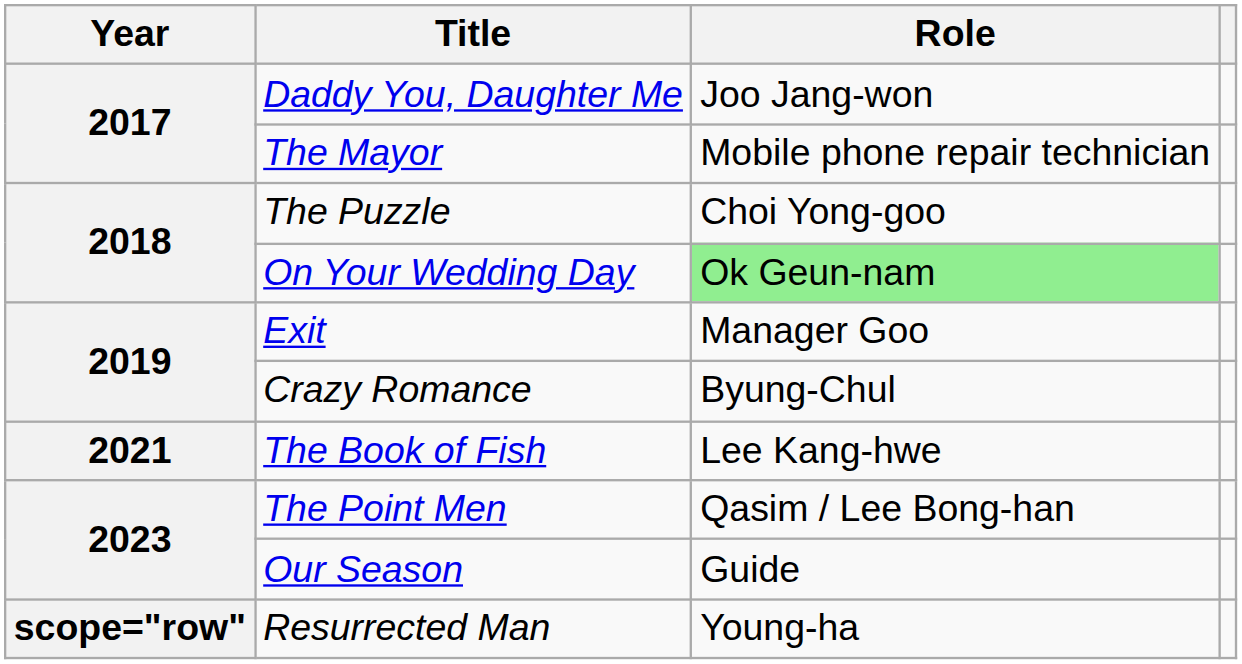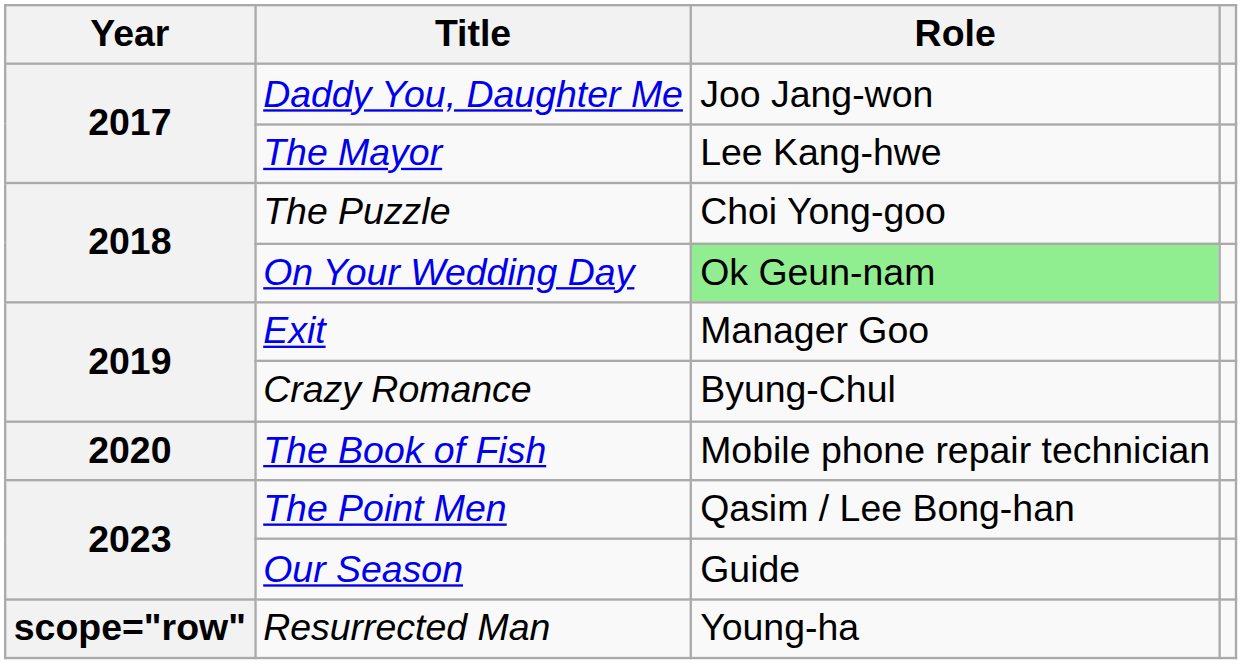(955, 152) Mobile phone repair technician -> (821, 152) Lee Kang-hwe
(130, 449) 2021 -> (130, 449) 2020
(821, 449) Lee Kang-hwe -> (955, 449) Mobile phone repair technician
